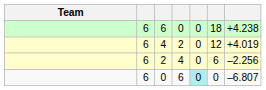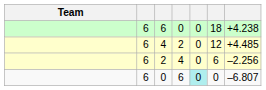(243, 45) +4.019 -> (243, 45) +4.485
